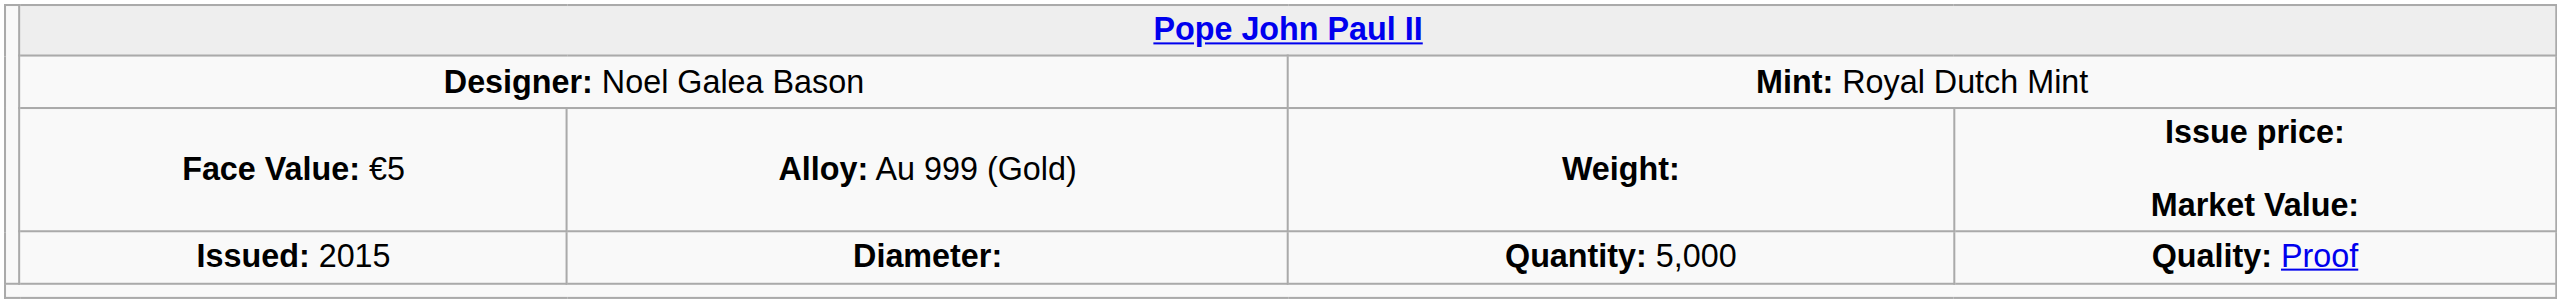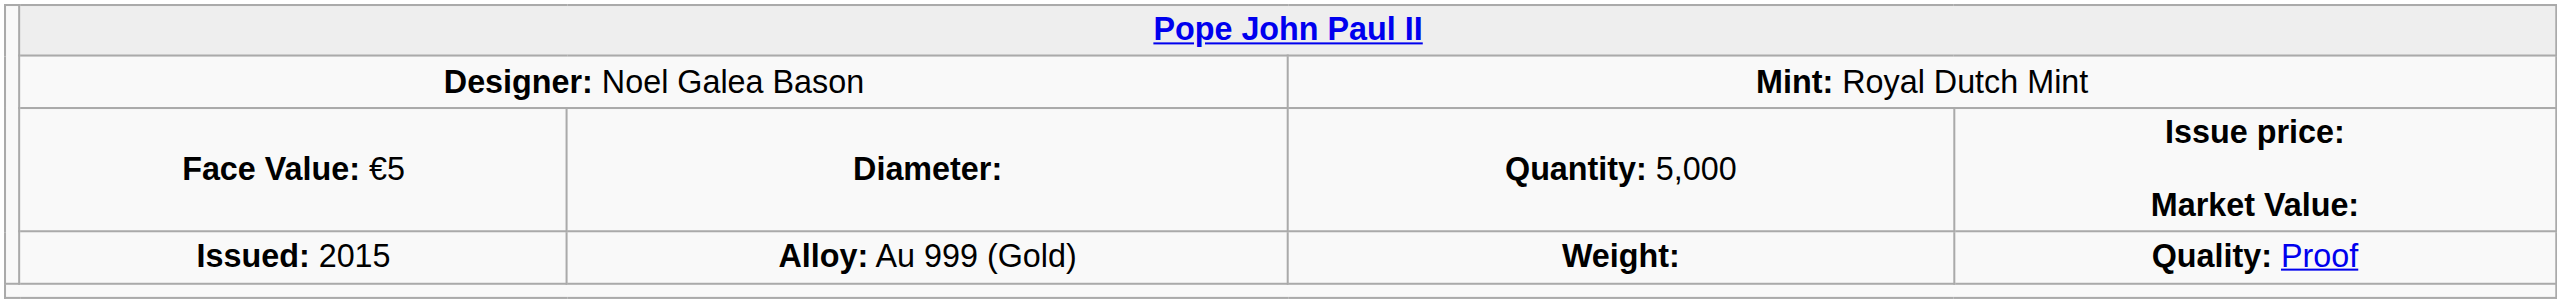(928, 169) Alloy: Au 999 (Gold) -> (928, 169) Diameter:
(1621, 169) Weight: -> (1621, 169) Quantity: 5,000
(928, 256) Diameter: -> (928, 256) Alloy: Au 999 (Gold)
(1621, 256) Quantity: 5,000 -> (1621, 256) Weight:
